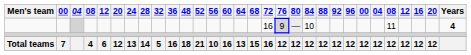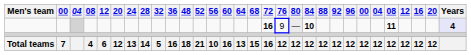(268, 26) normal -> (268, 26) bold
(282, 26) lightgrey background -> (282, 26) no background
(309, 26) normal -> (309, 26) bold
(391, 26) normal -> (391, 26) bold
(453, 26) no background -> (453, 26) lavender background
